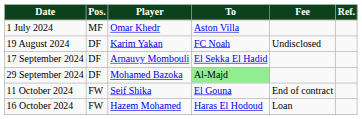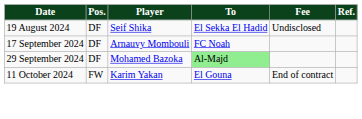- row: (30, 28)
(136, 43) Karim Yakan -> (131, 28) Seif Shika
(212, 43) FC Noah -> (231, 28) El Sekka El Hadid
(231, 59) El Sekka El Hadid -> (212, 43) FC Noah
(131, 91) Seif Shika -> (136, 75) Karim Yakan
- row: (40, 106)
